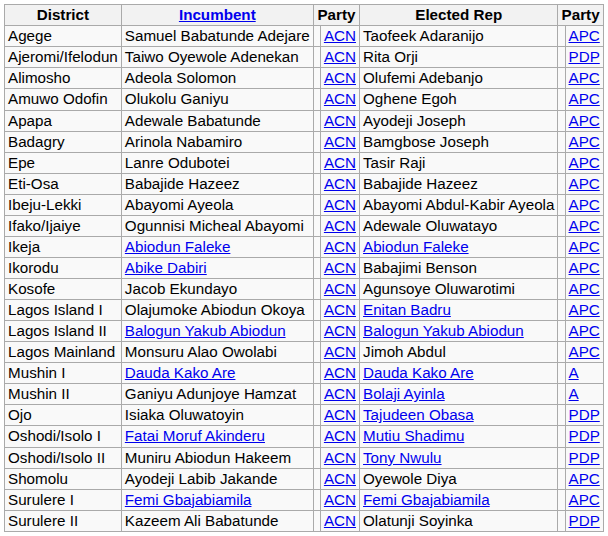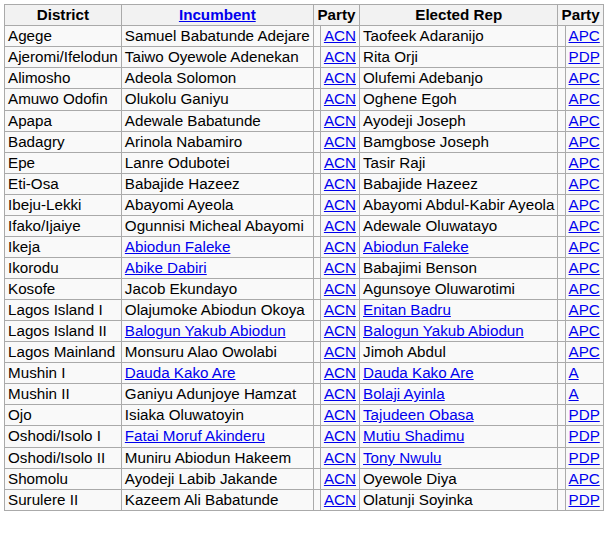- row: (41, 499)
